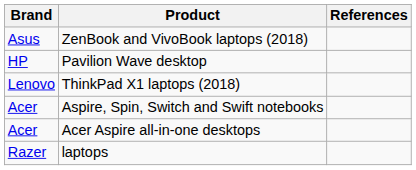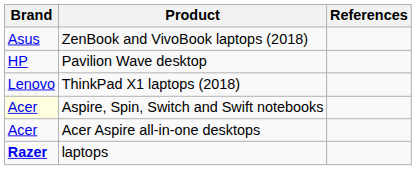(23, 107) no background -> (23, 107) lightyellow background
(27, 152) normal -> (27, 152) bold
